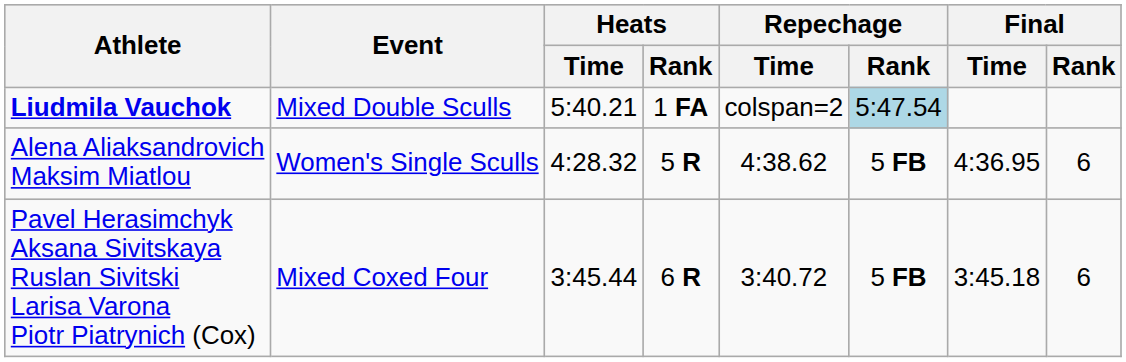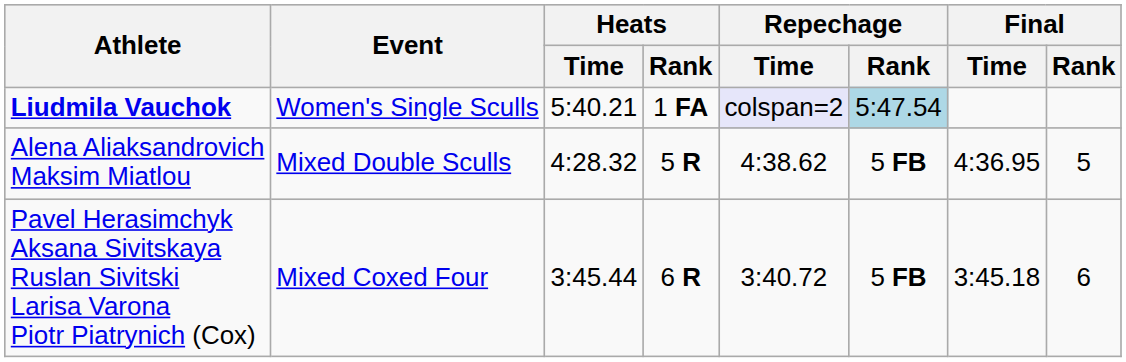(394, 107) Mixed Double Sculls -> (408, 107) Women's Single Sculls
(784, 107) no background -> (784, 107) lavender background
(408, 162) Women's Single Sculls -> (394, 162) Mixed Double Sculls
(1084, 162) 6 -> (1084, 162) 5
